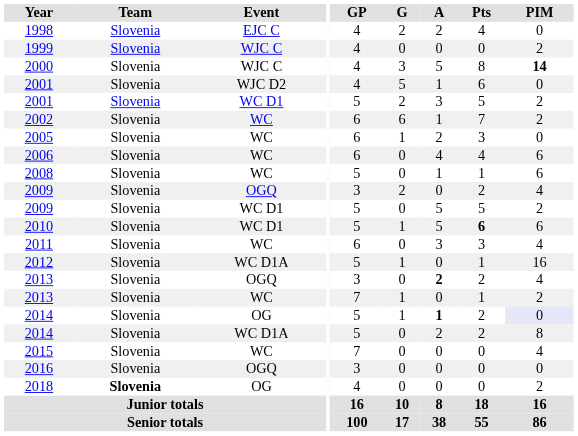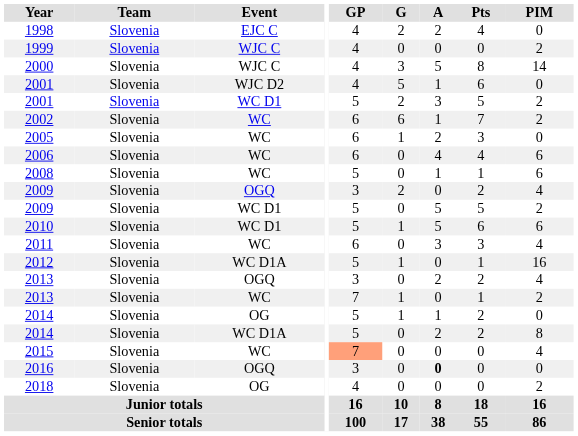(540, 66) bold -> (539, 66) normal
(482, 226) bold -> (481, 226) normal
(439, 279) bold -> (438, 279) normal
(439, 315) bold -> (438, 315) normal
(540, 315) lavender background -> (539, 315) no background
(357, 351) no background -> (355, 351) lightsalmon background
(439, 368) normal -> (438, 368) bold
(135, 386) bold -> (134, 386) normal
